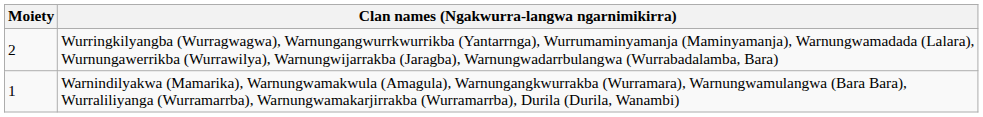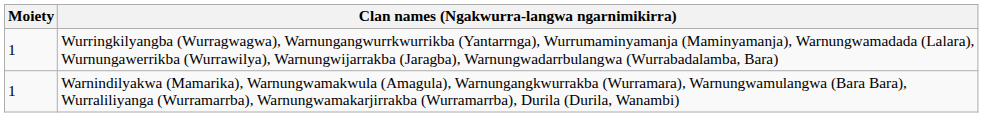(12, 49) 2 -> (12, 49) 1
